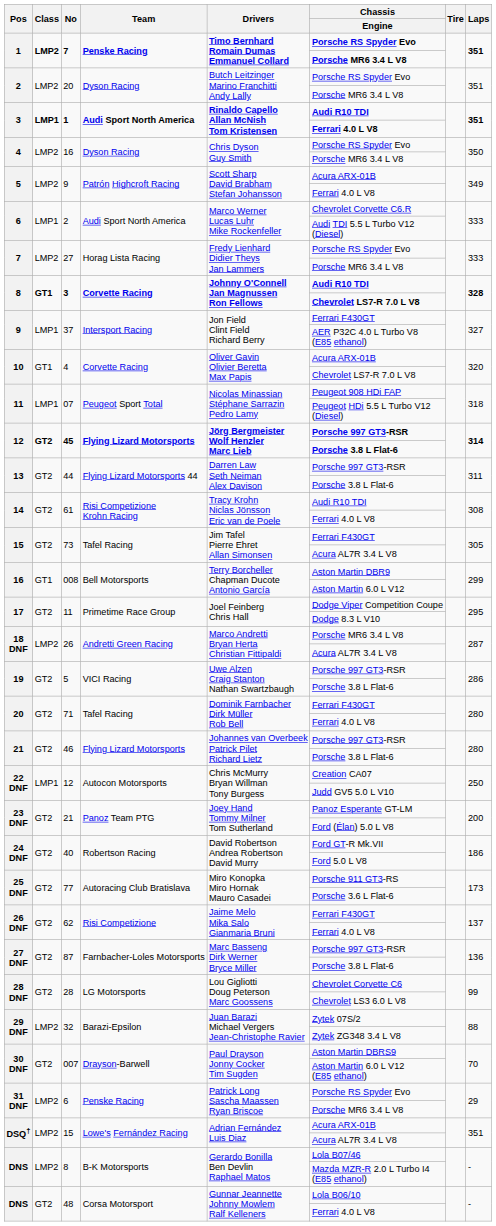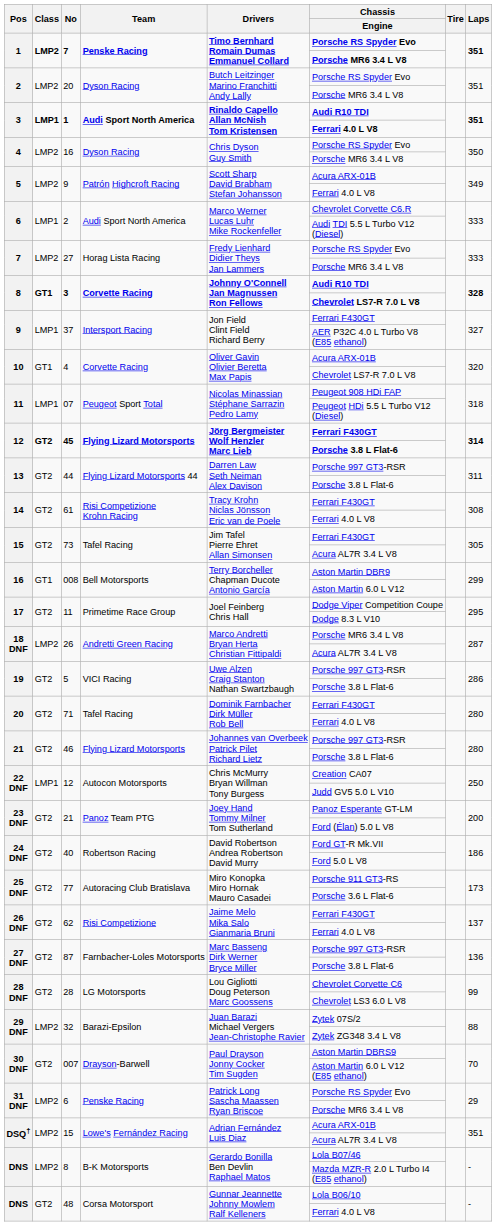(360, 432) Porsche 997 GT3-RSR -> (344, 432) Ferrari F430GT
(339, 502) Audi R10 TDI -> (343, 502) Ferrari F430GT
